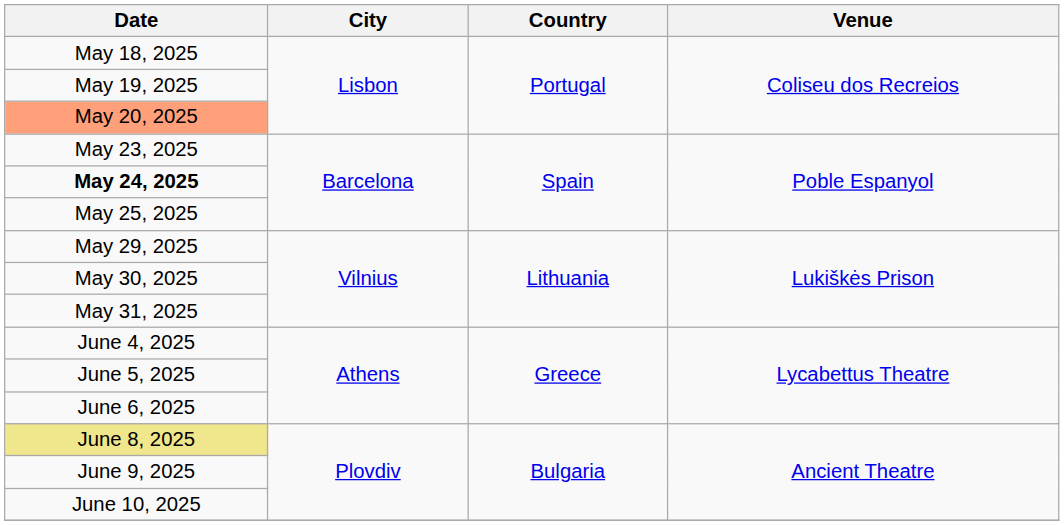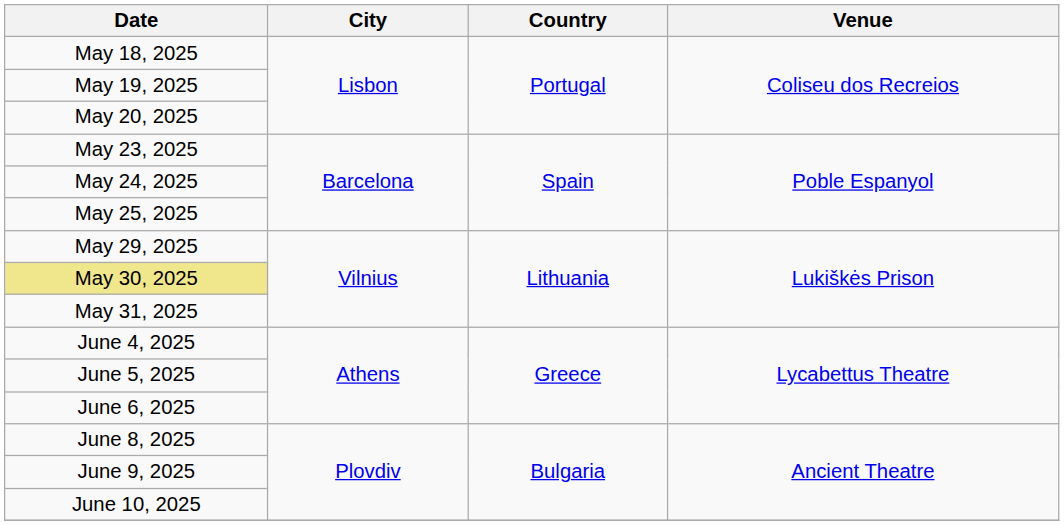(136, 117) lightsalmon background -> (136, 117) no background
(136, 181) bold -> (136, 181) normal
(136, 278) no background -> (136, 278) khaki background
(136, 439) khaki background -> (136, 439) no background
